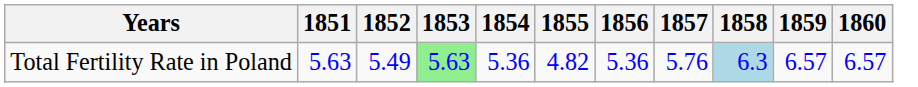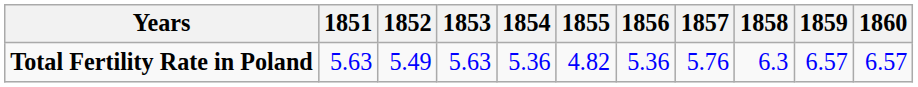(151, 61) normal -> (162, 61) bold
(449, 61) lightgreen background -> (470, 61) no background
(752, 61) lightblue background -> (773, 61) no background
